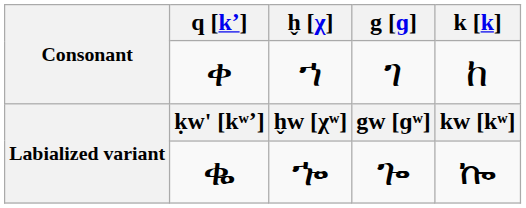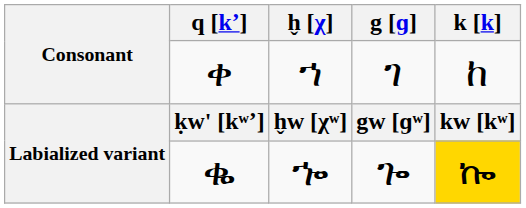(478, 171) no background -> (478, 171) gold background
